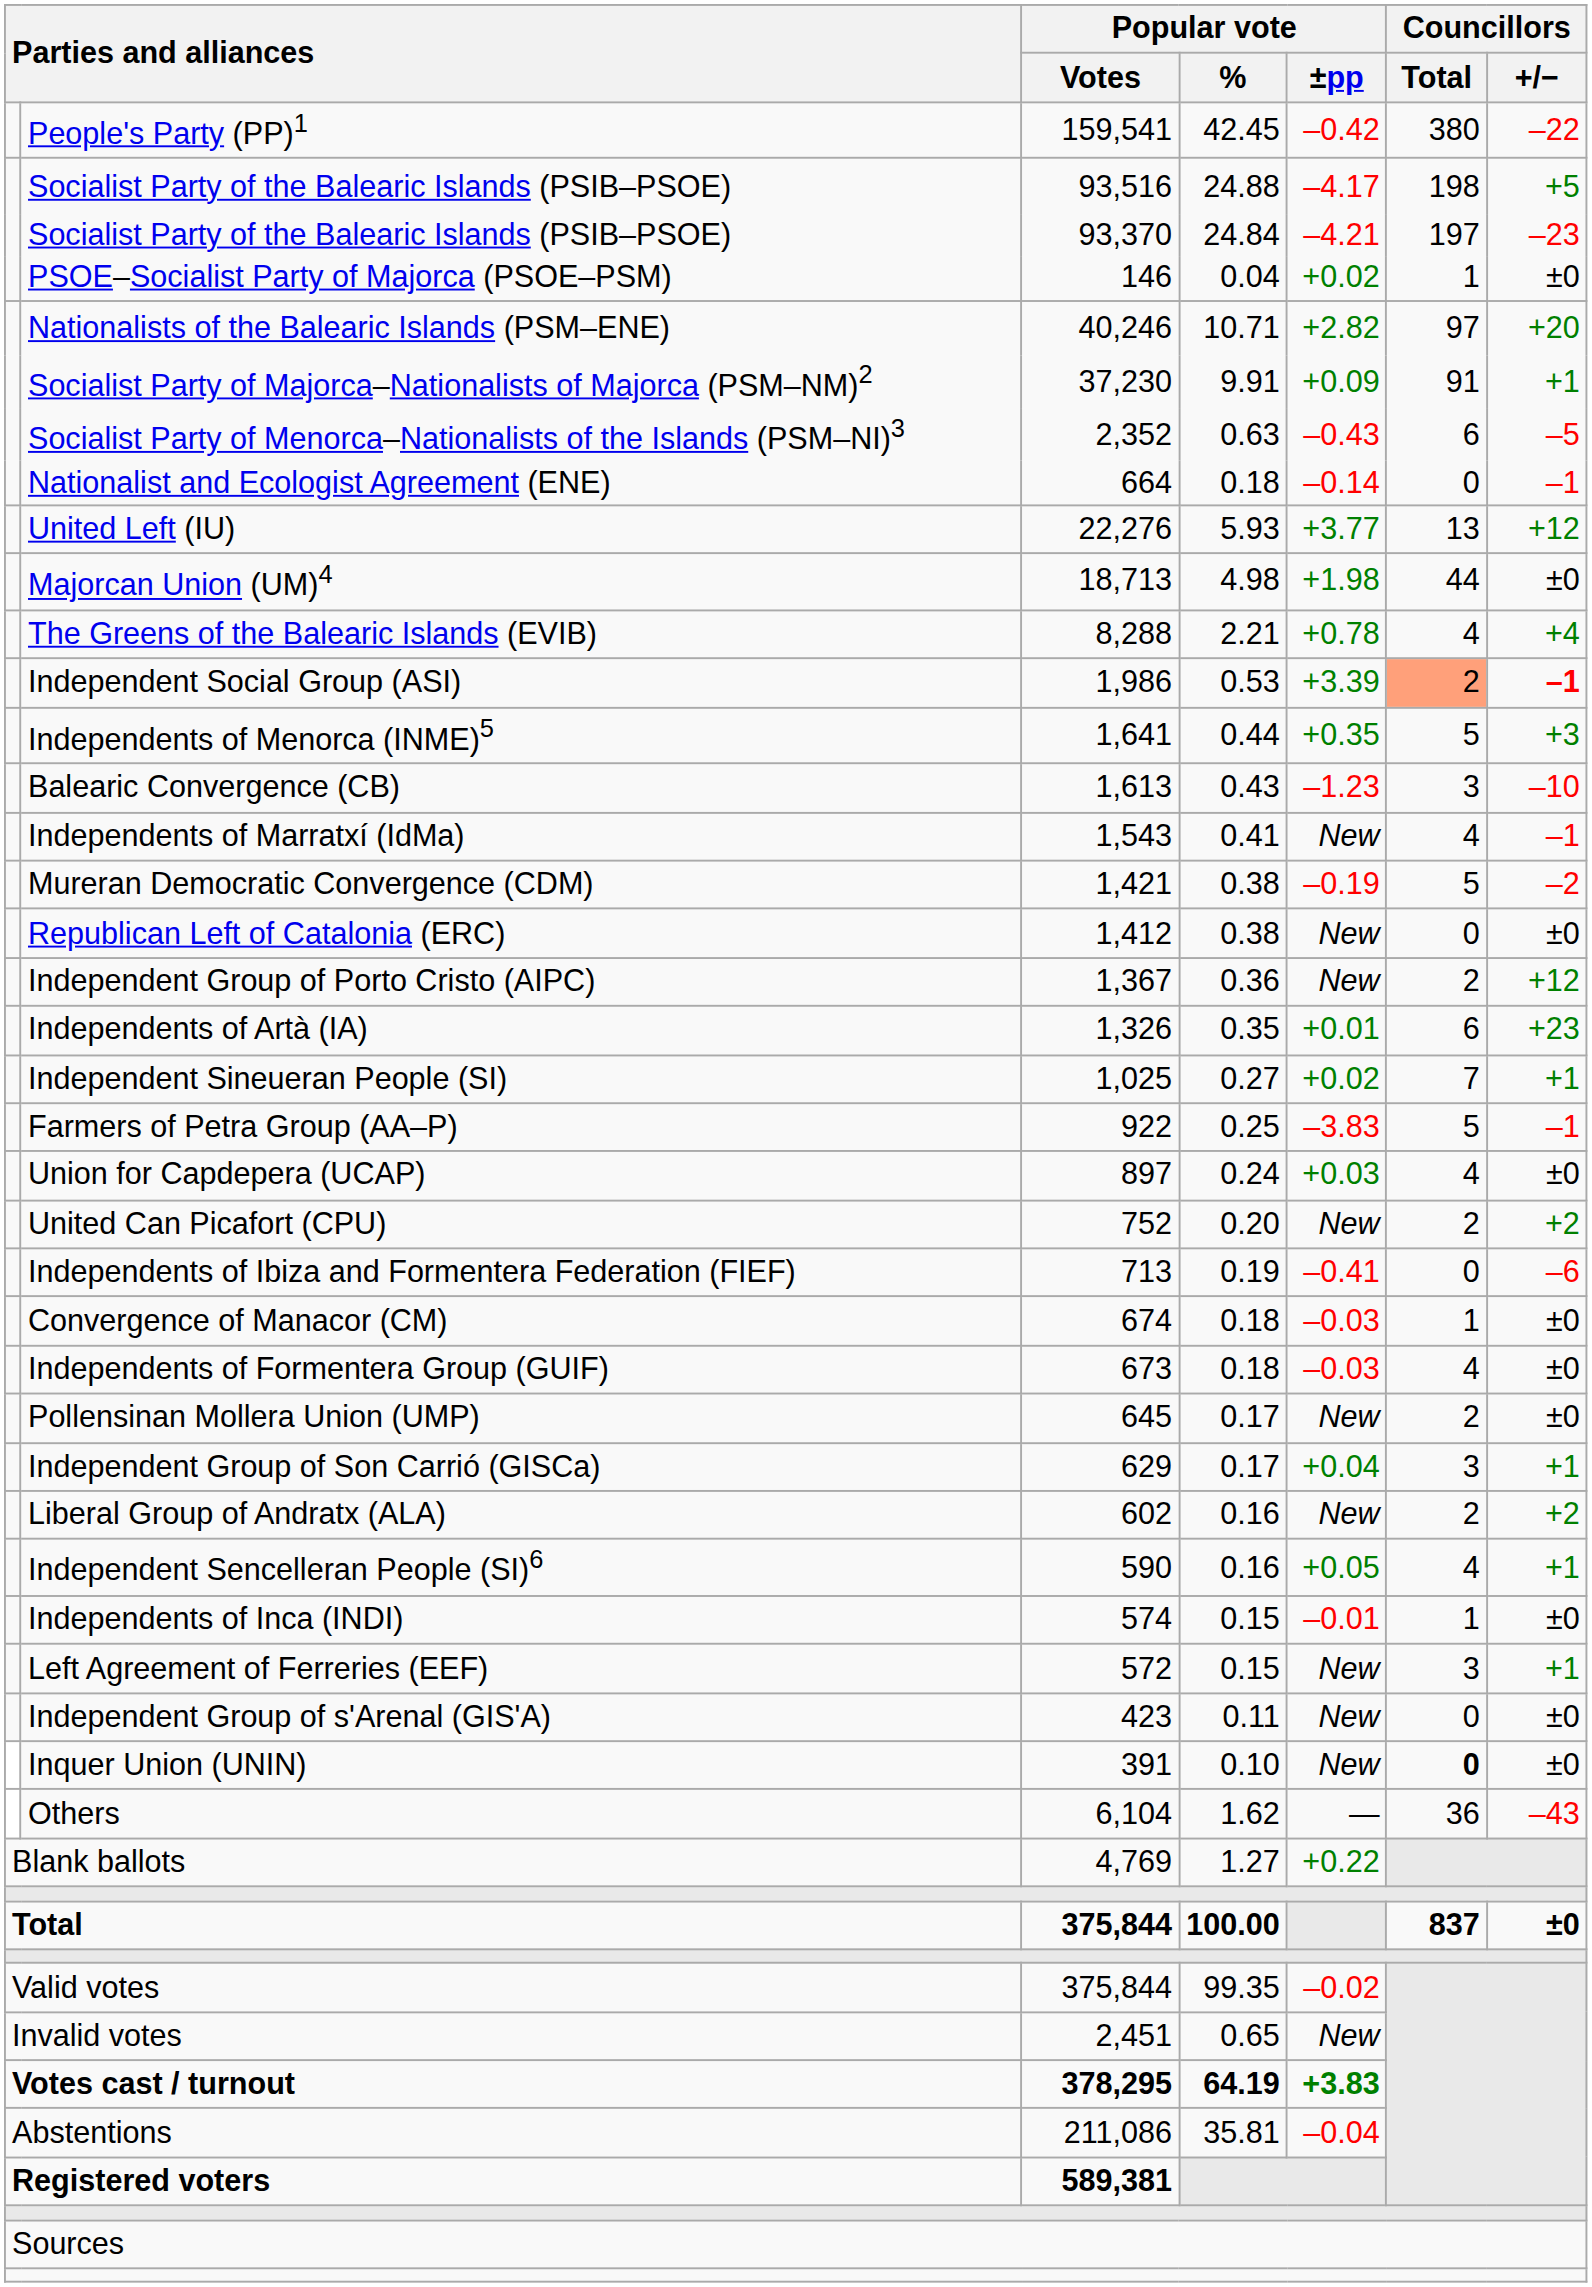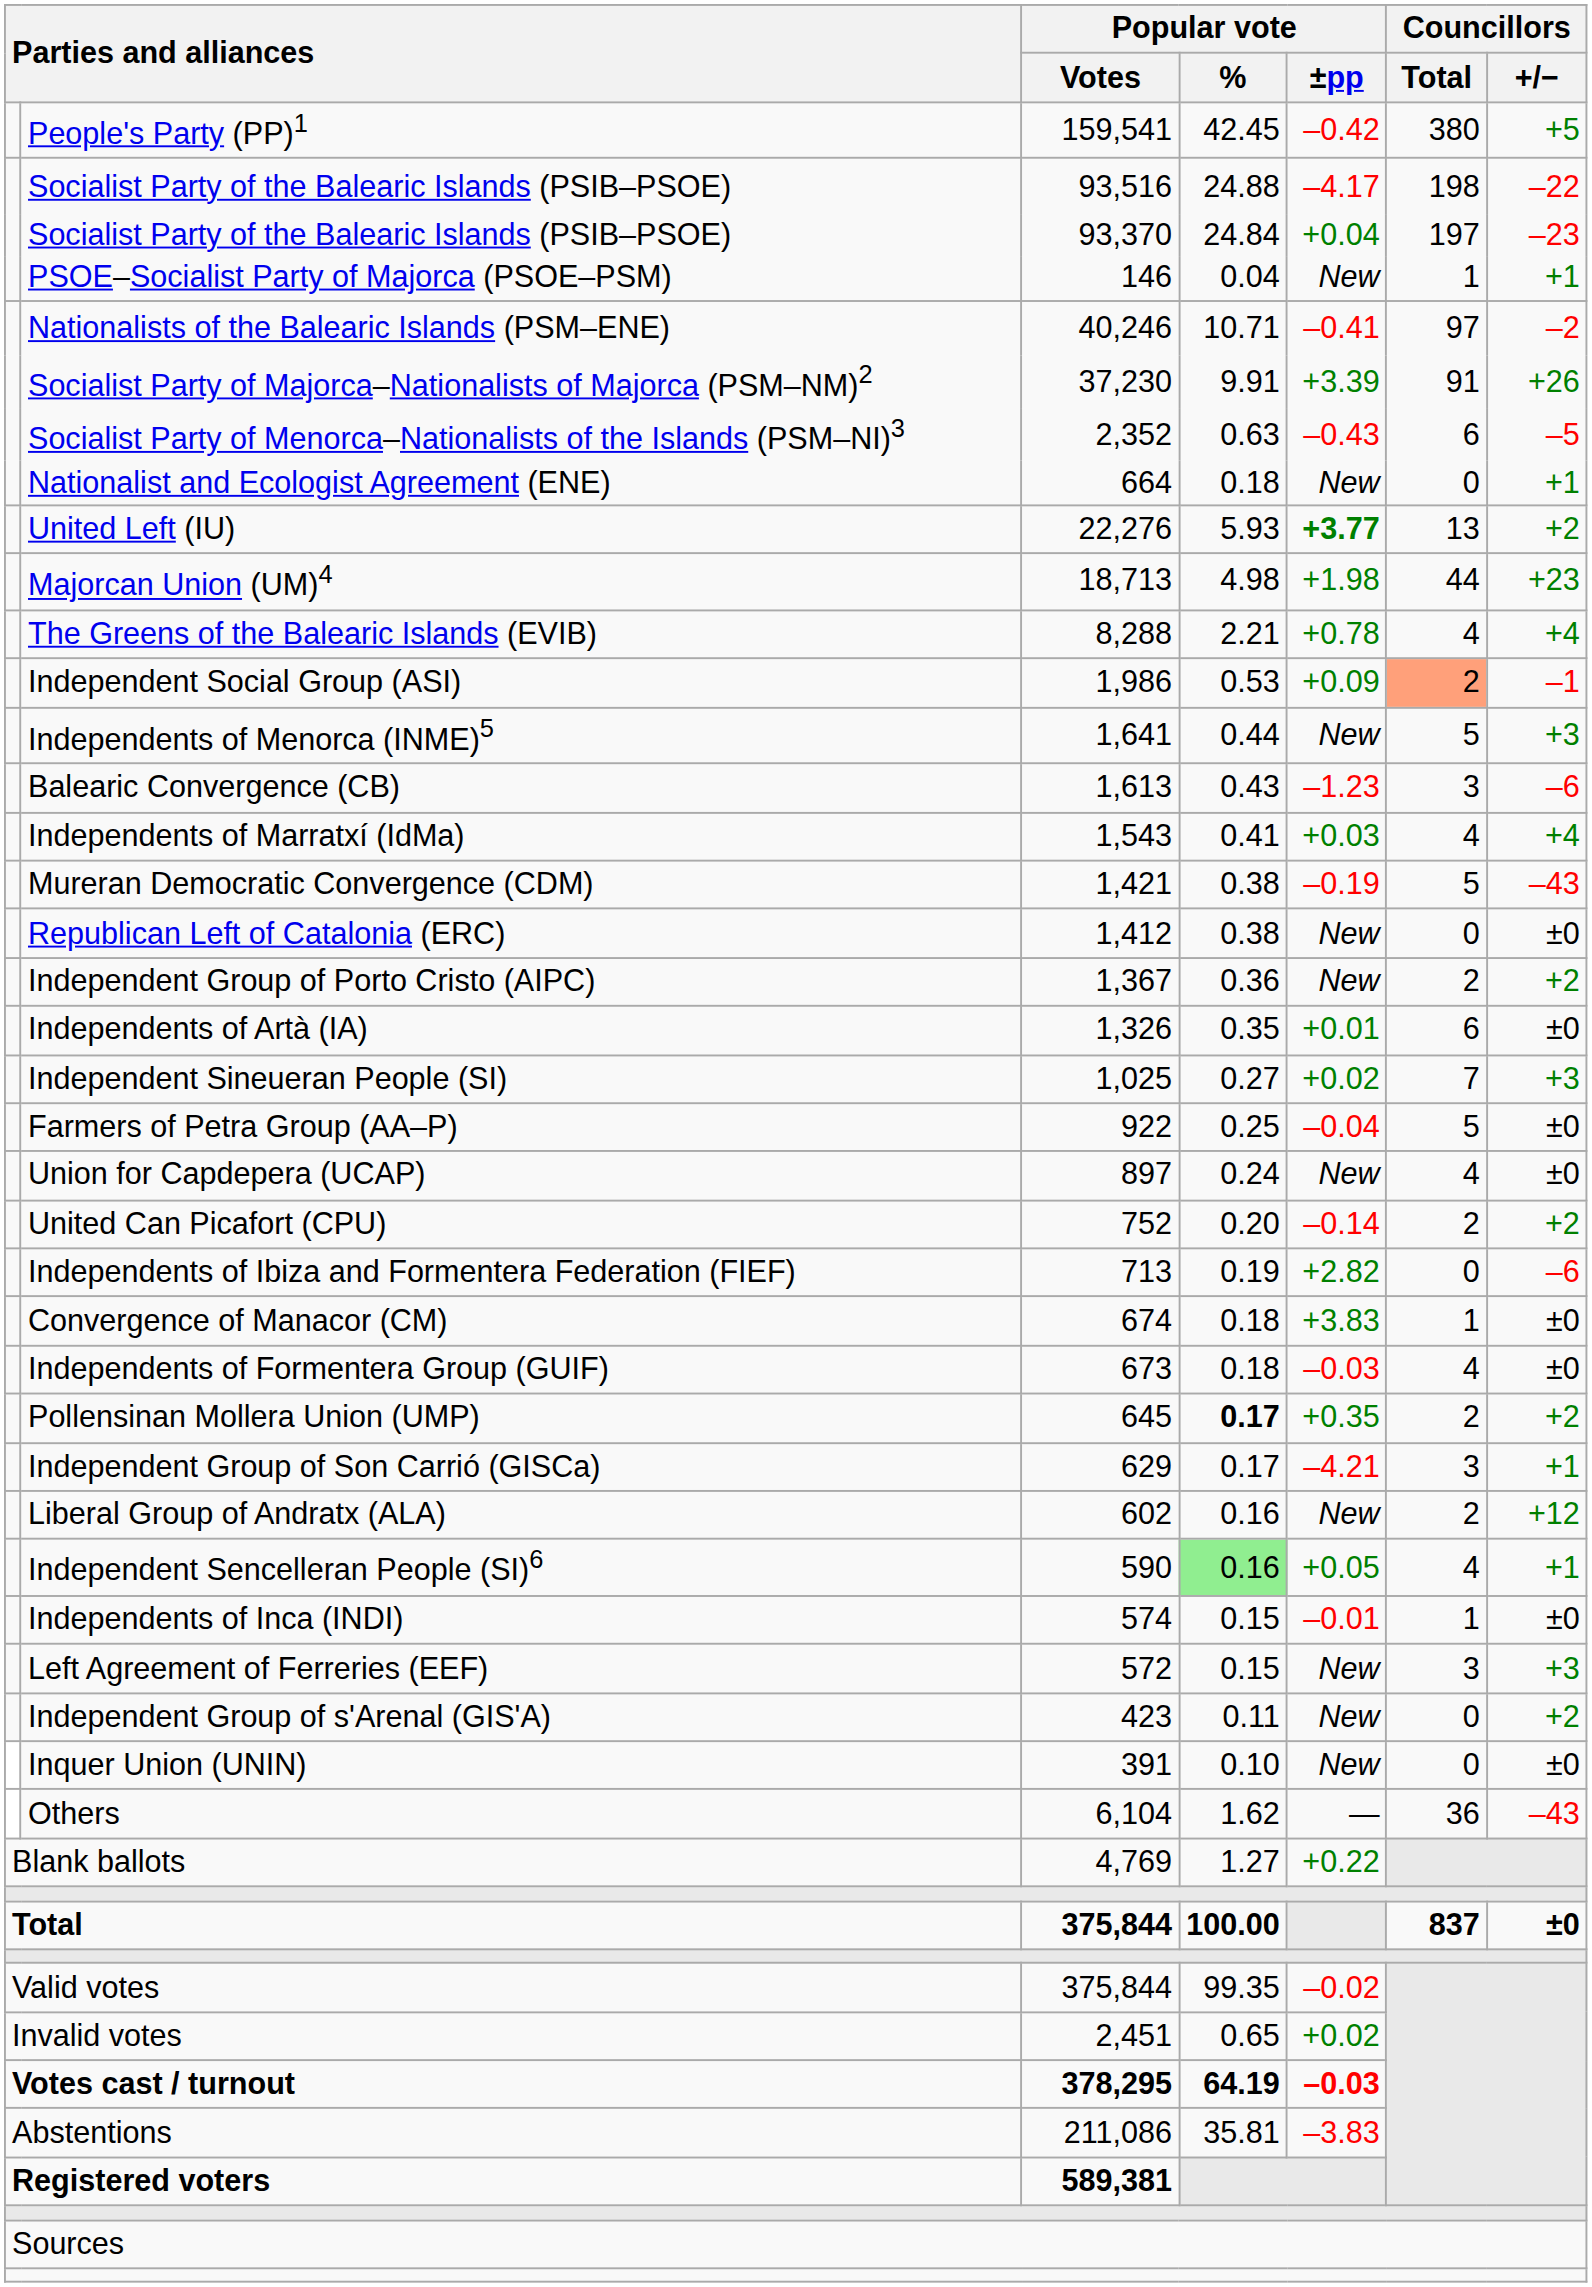(1554, 129) –22 -> (1562, 129) +5
(1562, 186) +5 -> (1554, 186) –22
(1341, 234) –4.21 -> (1341, 234) +0.04
(1341, 277) +0.02 -> (1349, 277) New
(1563, 277) ±0 -> (1562, 277) +1
(1341, 327) +2.82 -> (1341, 327) –0.41
(1554, 327) +20 -> (1563, 327) –2
(1341, 381) +0.09 -> (1341, 381) +3.39
(1562, 381) +1 -> (1554, 381) +26
(1341, 482) –0.14 -> (1349, 482) New
(1563, 482) –1 -> (1562, 482) +1
(1341, 528) normal -> (1341, 528) bold
(1554, 528) +12 -> (1562, 528) +2
(1563, 581) ±0 -> (1554, 581) +23
(1341, 682) +3.39 -> (1341, 682) +0.09
(1563, 682) bold -> (1563, 682) normal
(1341, 734) +0.35 -> (1349, 734) New
(1554, 787) –10 -> (1563, 787) –6
(1349, 835) New -> (1341, 835) +0.03
(1563, 835) –1 -> (1562, 835) +4
(1563, 884) –2 -> (1554, 884) –43
(1554, 981) +12 -> (1562, 981) +2
(1554, 1029) +23 -> (1563, 1029) ±0
(1562, 1078) +1 -> (1562, 1078) +3
(1341, 1126) –3.83 -> (1341, 1126) –0.04
(1563, 1126) –1 -> (1563, 1126) ±0
(1341, 1175) +0.03 -> (1349, 1175) New
(1349, 1223) New -> (1341, 1223) –0.14
(1341, 1272) –0.41 -> (1341, 1272) +2.82
(1341, 1320) –0.03 -> (1341, 1320) +3.83
(1250, 1417) normal -> (1250, 1417) bold
(1349, 1417) New -> (1341, 1417) +0.35
(1563, 1417) ±0 -> (1562, 1417) +2
(1341, 1466) +0.04 -> (1341, 1466) –4.21
(1562, 1514) +2 -> (1554, 1514) +12
(1250, 1567) no background -> (1250, 1567) lightgreen background
(1562, 1668) +1 -> (1562, 1668) +3
(1563, 1716) ±0 -> (1562, 1716) +2
(1471, 1765) bold -> (1471, 1765) normal
(1349, 2035) New -> (1341, 2035) +0.02
(1341, 2084) +3.83 -> (1341, 2084) –0.03
(1341, 2132) –0.04 -> (1341, 2132) –3.83
